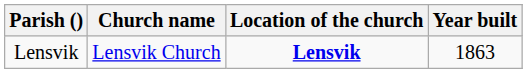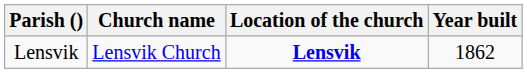(475, 52) 1863 -> (475, 52) 1862
